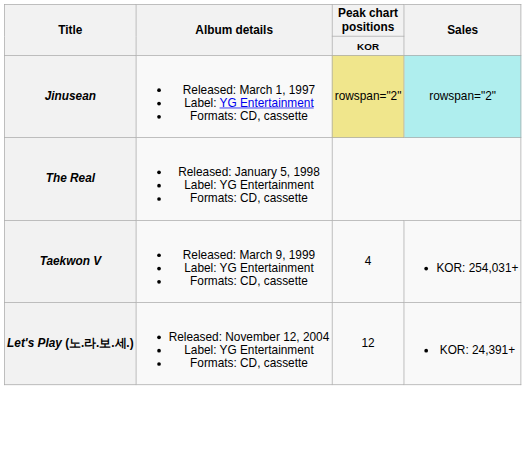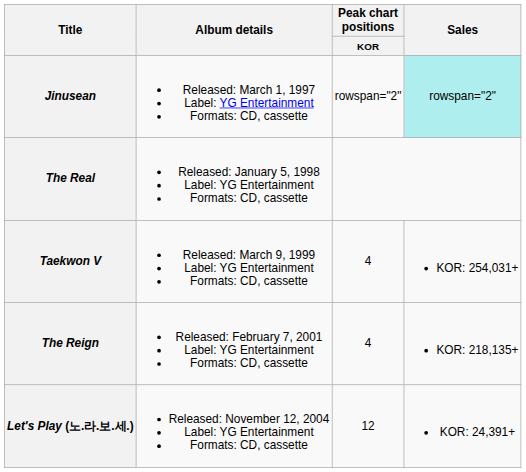(368, 96) khaki background -> (368, 96) no background
+ row: (70, 343)
